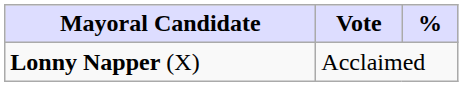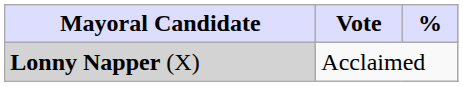(105, 61) no background -> (105, 61) lightgrey background
